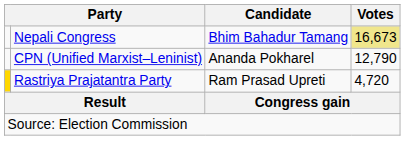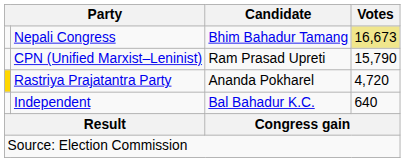(261, 59) Ananda Pokharel -> (267, 59) Ram Prasad Upreti
(376, 59) 12,790 -> (376, 59) 15,790
(267, 80) Ram Prasad Upreti -> (261, 80) Ananda Pokharel
+ row: (52, 102)
